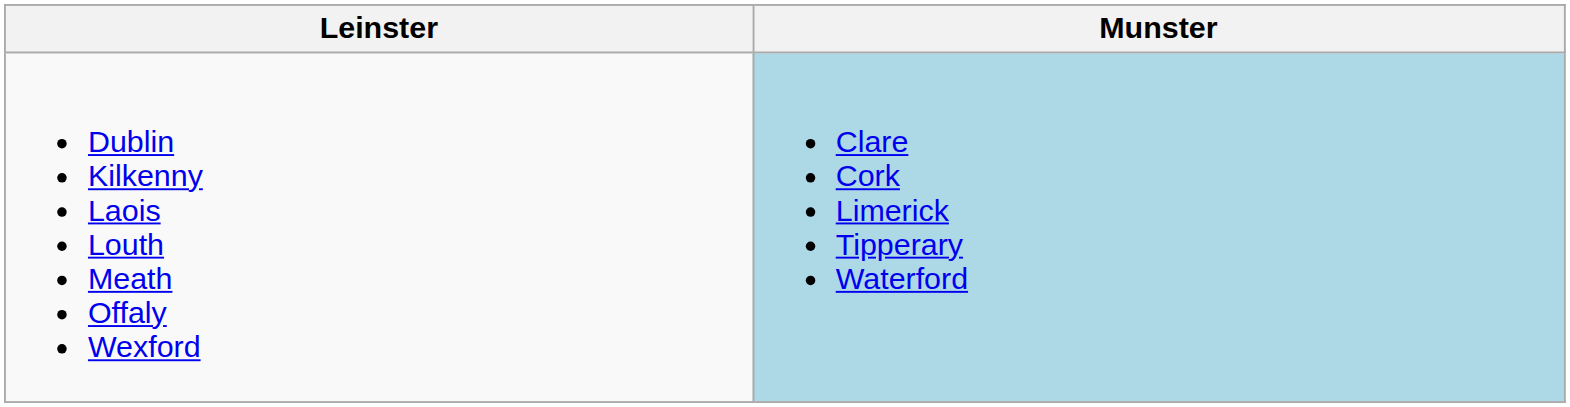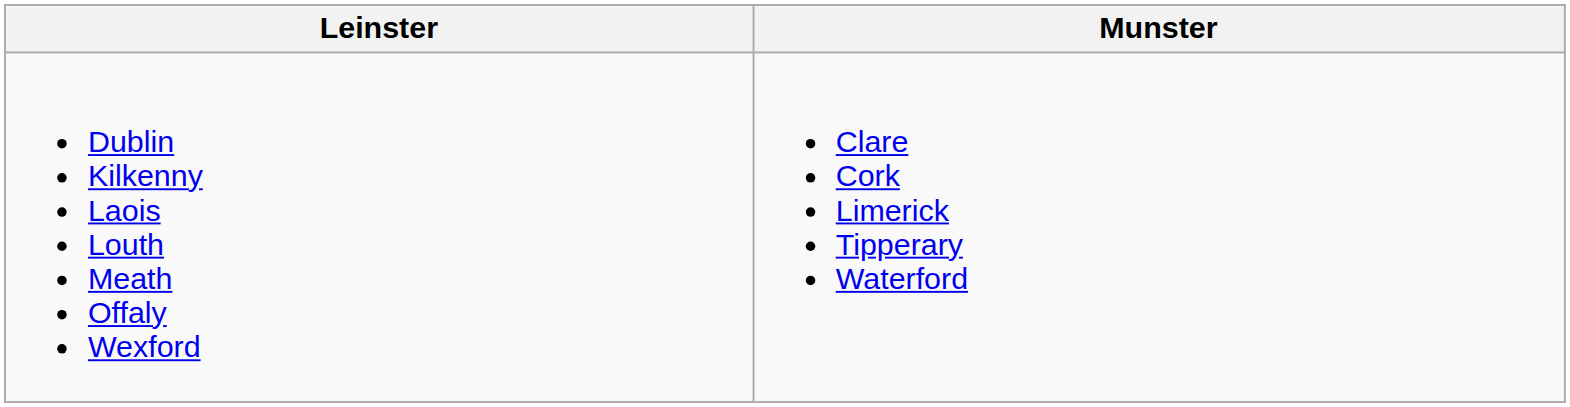(1158, 210) lightblue background -> (1158, 210) no background
